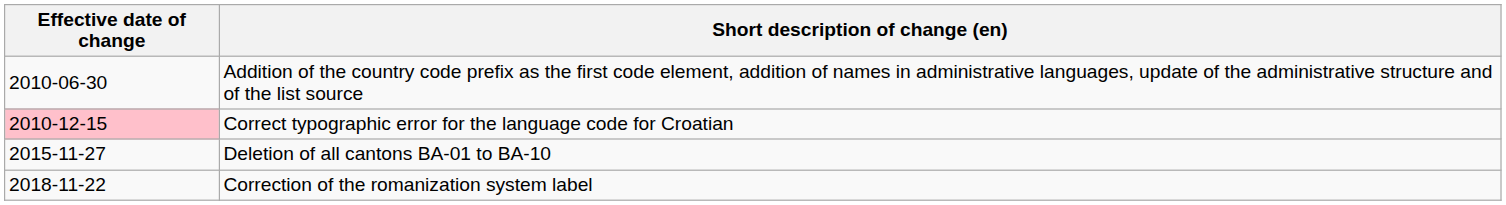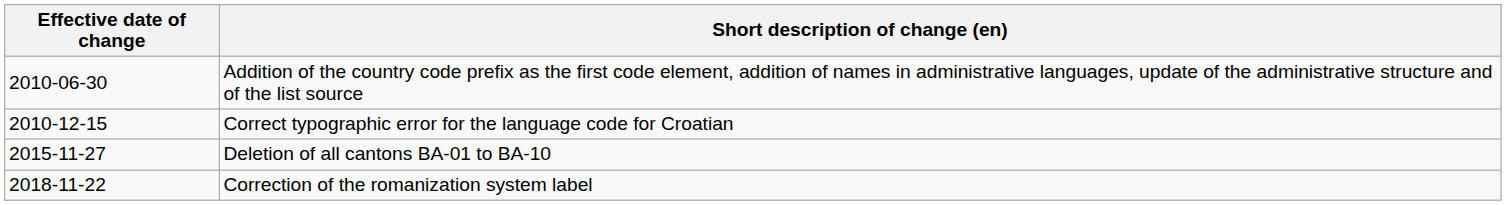(58, 123) pink background -> (58, 123) no background
